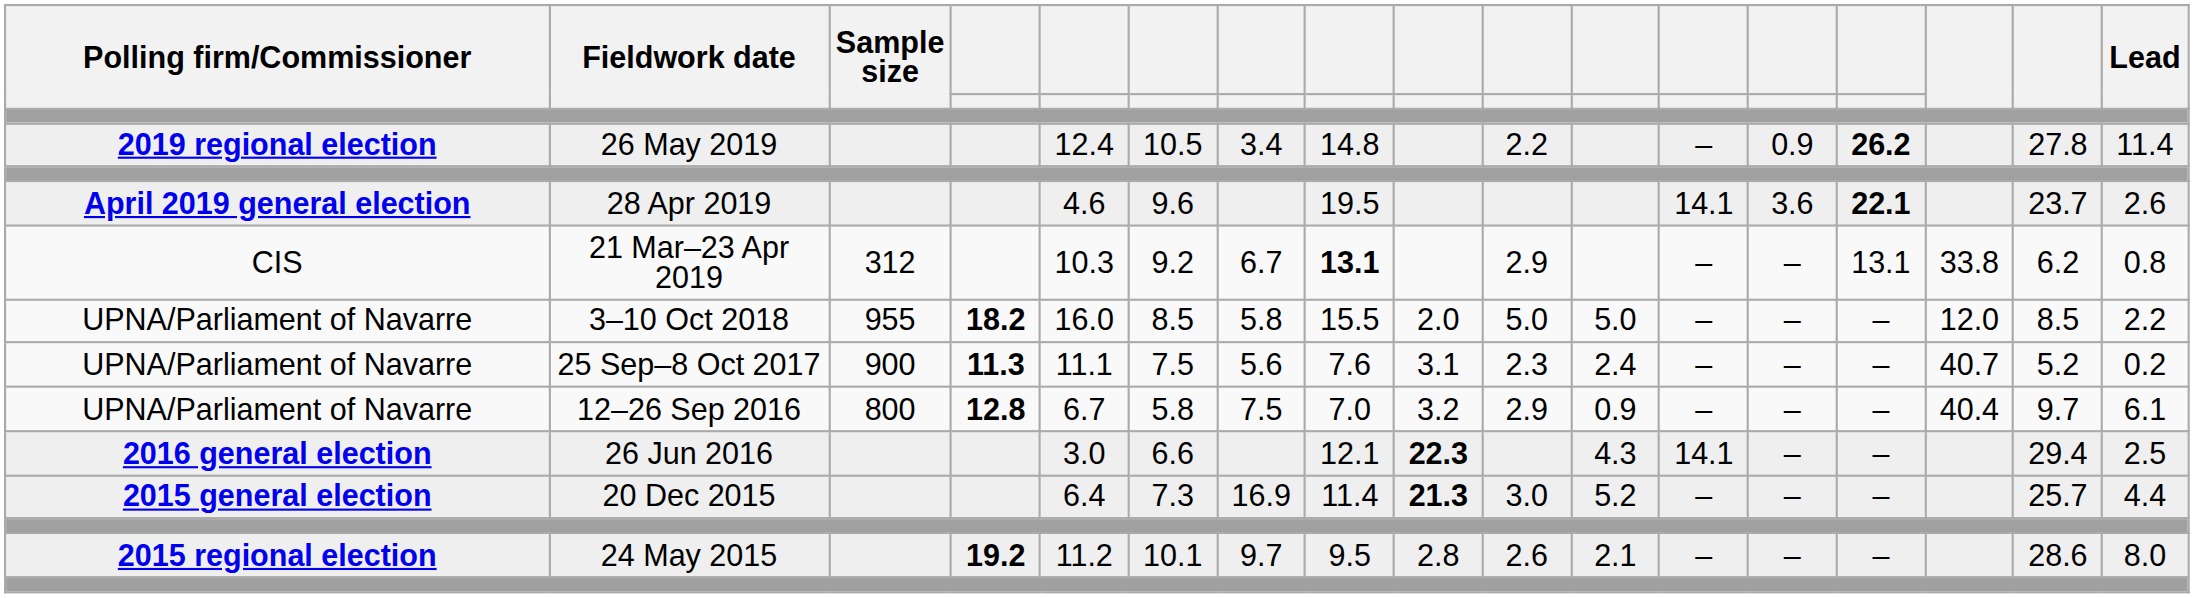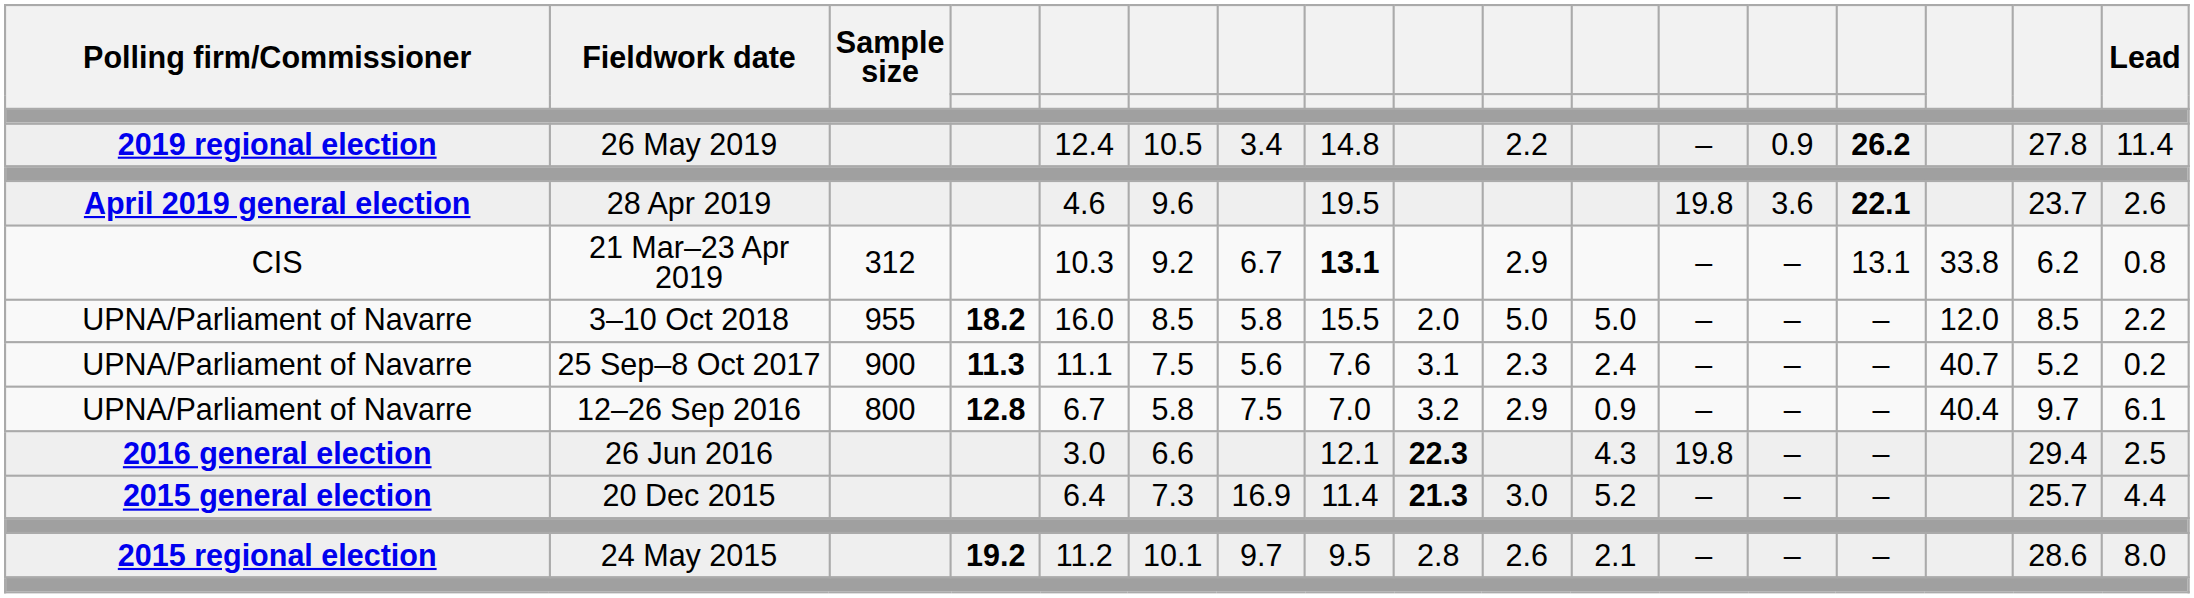(1704, 203) 14.1 -> (1704, 203) 19.8
(1704, 453) 14.1 -> (1704, 453) 19.8
